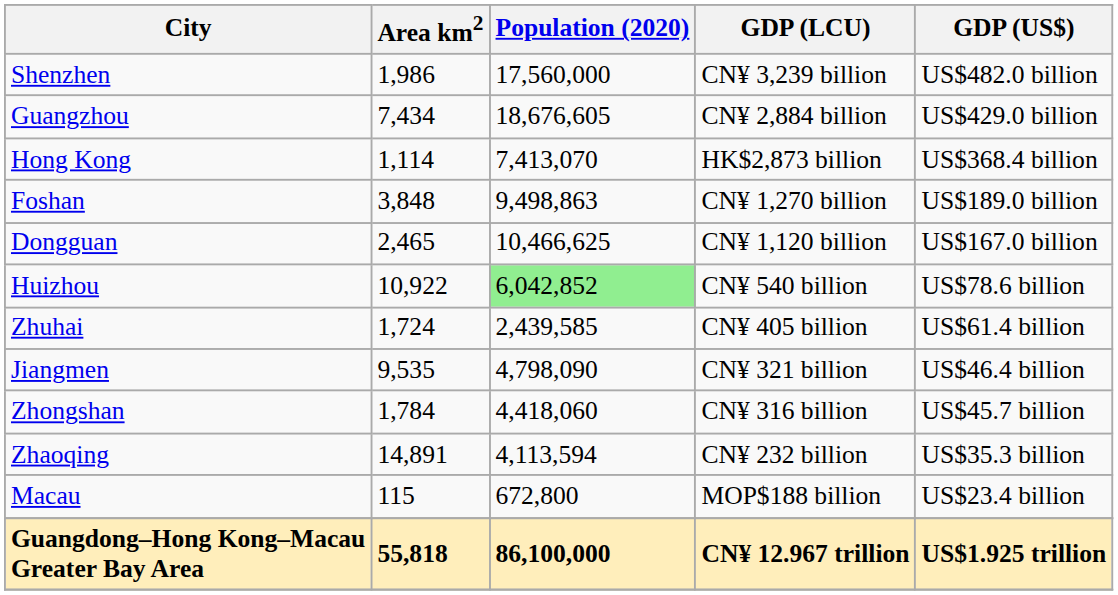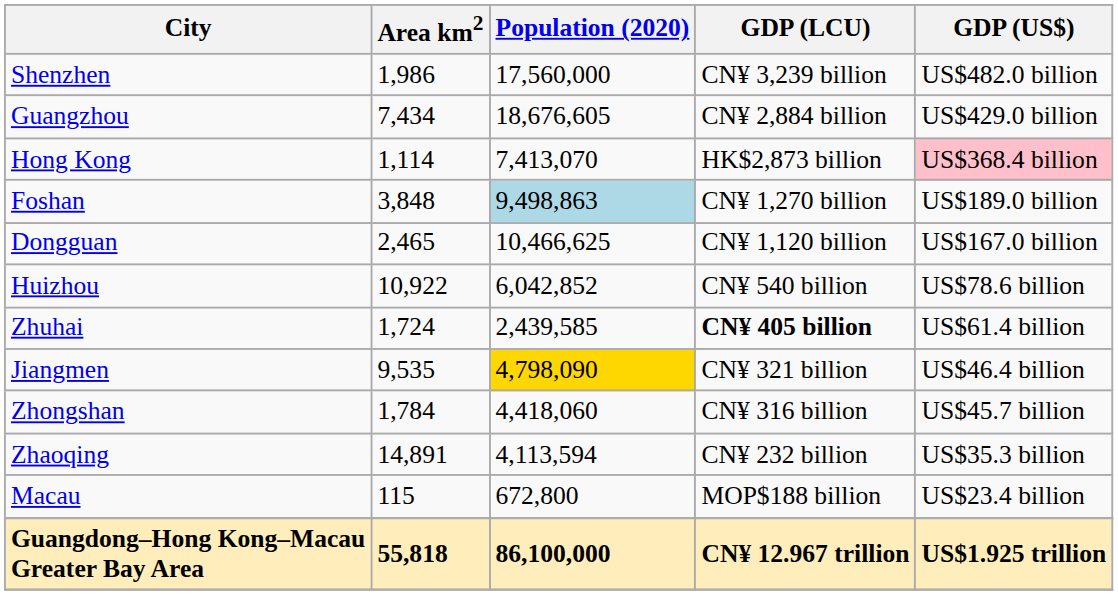(1010, 158) no background -> (1010, 158) pink background
(547, 200) no background -> (547, 200) lightblue background
(547, 284) lightgreen background -> (547, 284) no background
(785, 327) normal -> (787, 327) bold
(547, 369) no background -> (547, 369) gold background
